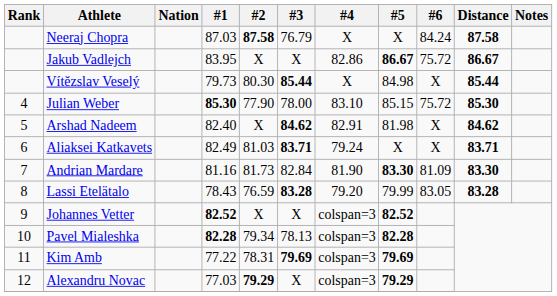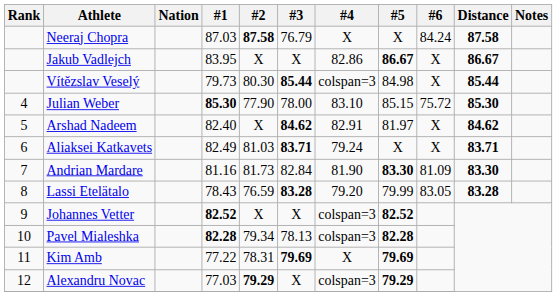(436, 59) 75.72 -> (436, 59) X
(347, 81) X -> (347, 81) colspan=3
(398, 125) 81.98 -> (398, 125) 81.97
(347, 258) colspan=3 -> (347, 258) X
